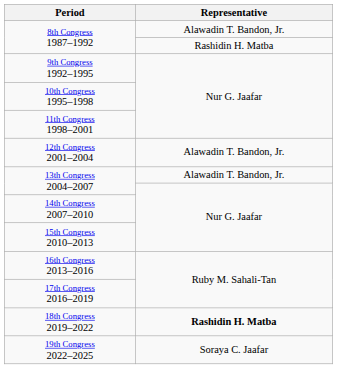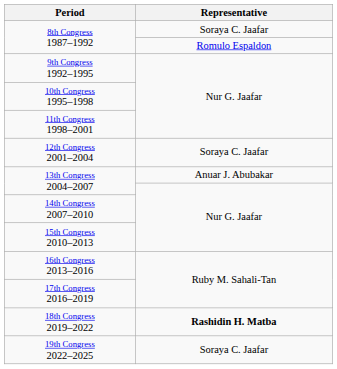(234, 29) Alawadin T. Bandon, Jr. -> (234, 29) Soraya C. Jaafar
(234, 45) Rashidin H. Matba -> (234, 45) Romulo Espaldon
(234, 152) Alawadin T. Bandon, Jr. -> (234, 152) Soraya C. Jaafar
(234, 175) Alawadin T. Bandon, Jr. -> (234, 175) Anuar J. Abubakar
